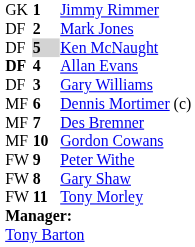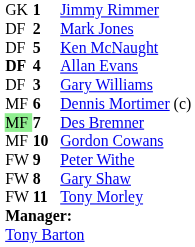(37, 47) lightgrey background -> (37, 47) no background
(17, 122) no background -> (17, 122) lightgreen background
